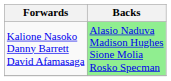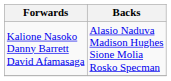(127, 48) lightgreen background -> (127, 48) no background
